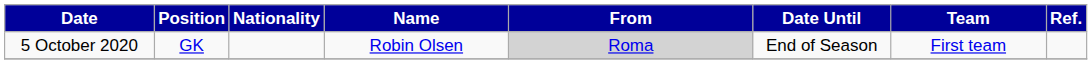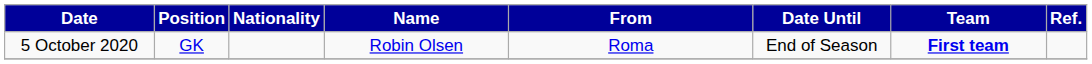(631, 45) lightgrey background -> (631, 45) no background
(968, 45) normal -> (968, 45) bold
